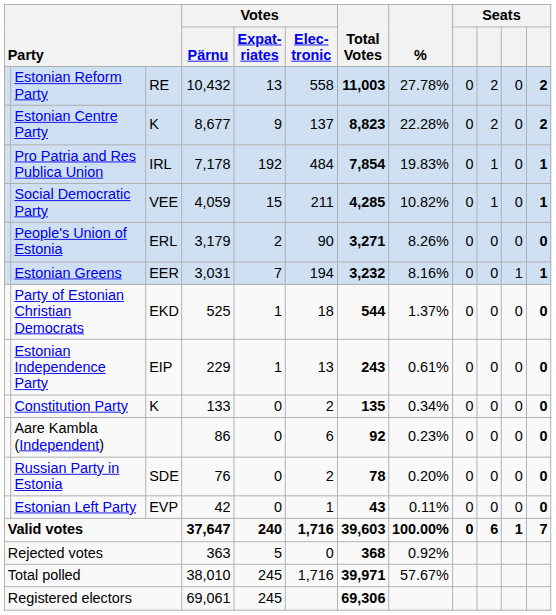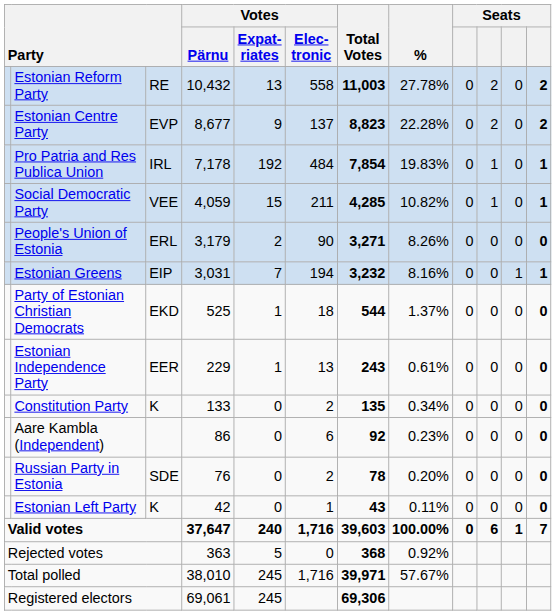(154, 124) K -> (164, 124) EVP
(164, 272) EER -> (161, 272) EIP
(161, 367) EIP -> (164, 367) EER
(164, 507) EVP -> (154, 507) K
